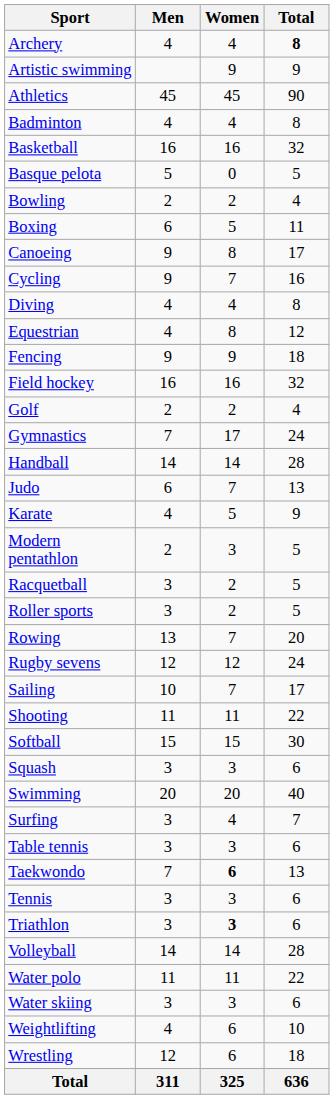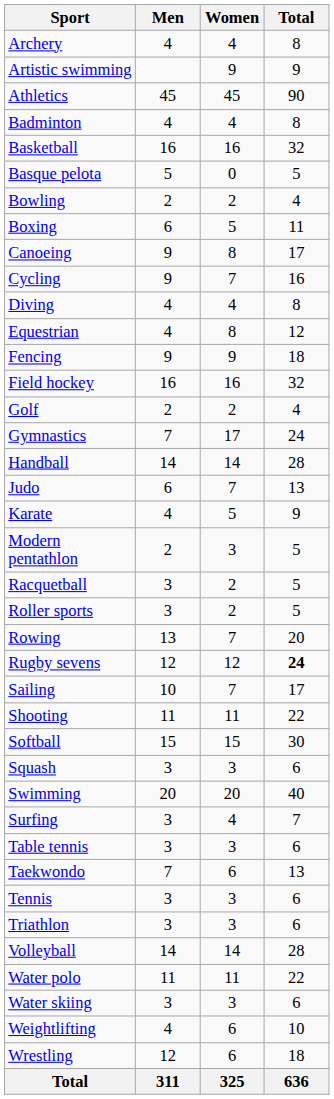(296, 43) bold -> (296, 43) normal
(296, 663) normal -> (296, 663) bold
(232, 872) bold -> (232, 872) normal
(232, 924) bold -> (232, 924) normal
